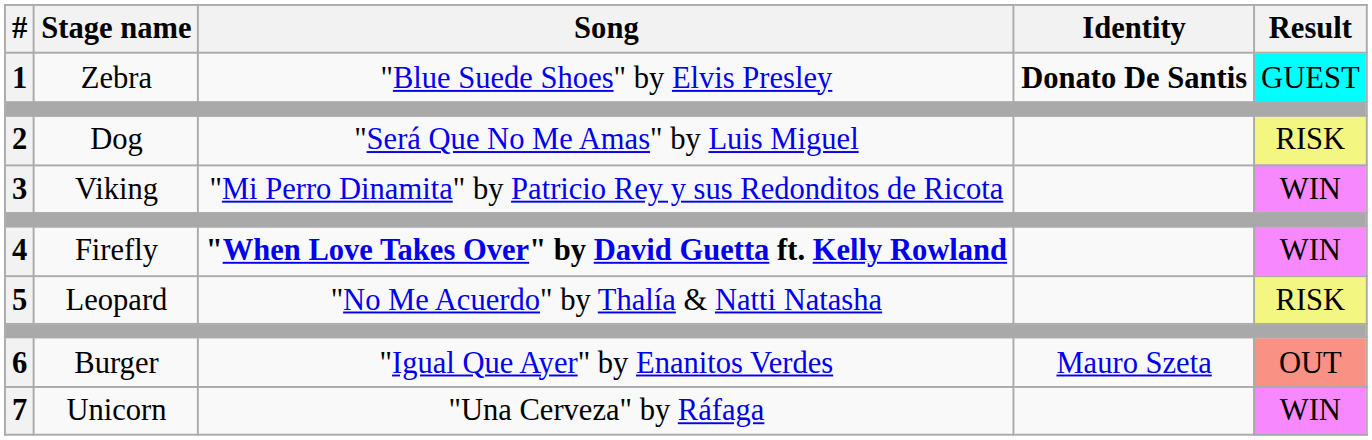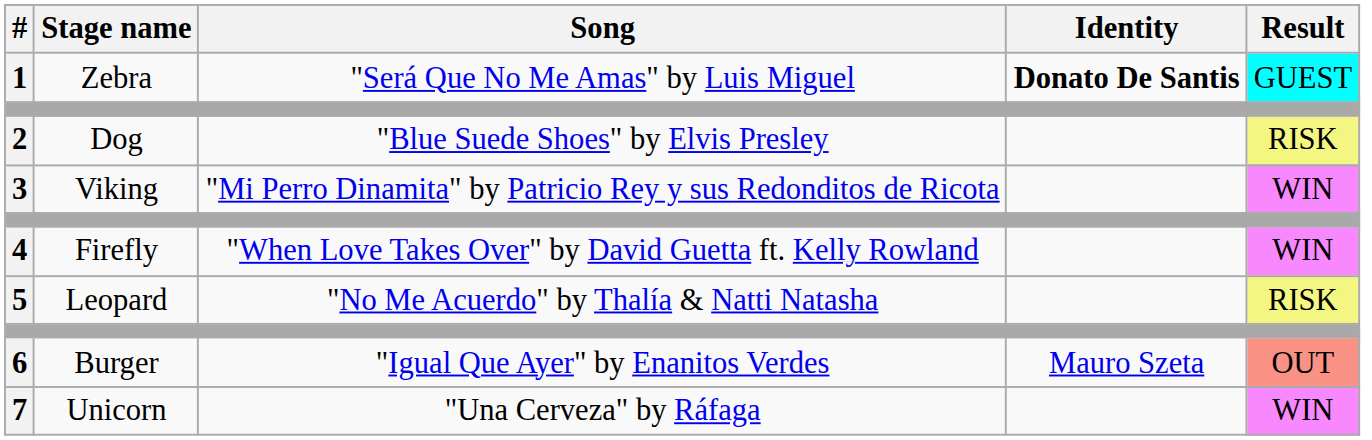(606, 77) "Blue Suede Shoes" by Elvis Presley -> (603, 77) "Será Que No Me Amas" by Luis Miguel
(606, 139) "Será Que No Me Amas" by Luis Miguel -> (603, 139) "Blue Suede Shoes" by Elvis Presley
(606, 250) bold -> (603, 250) normal
